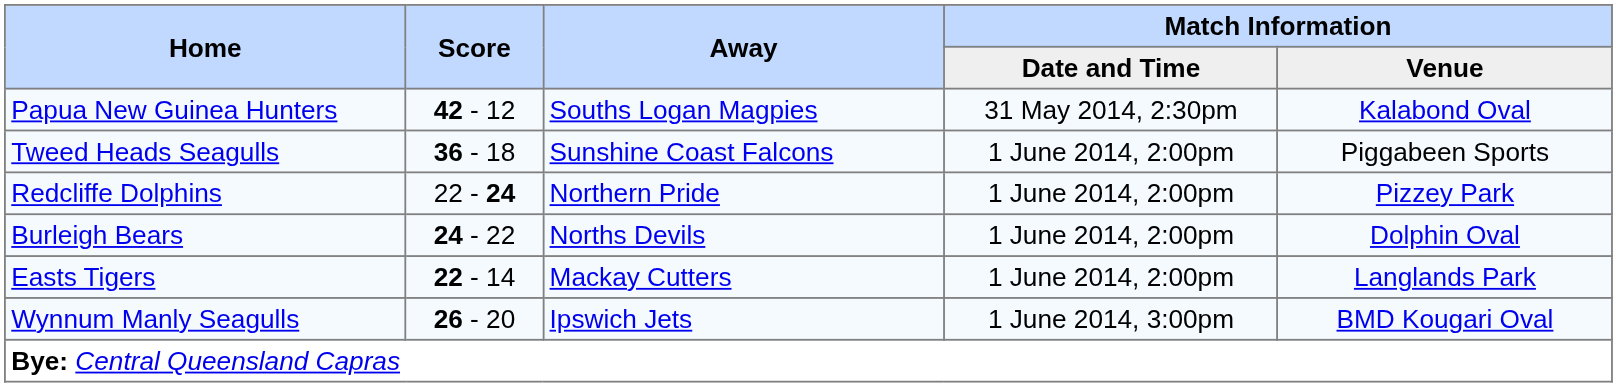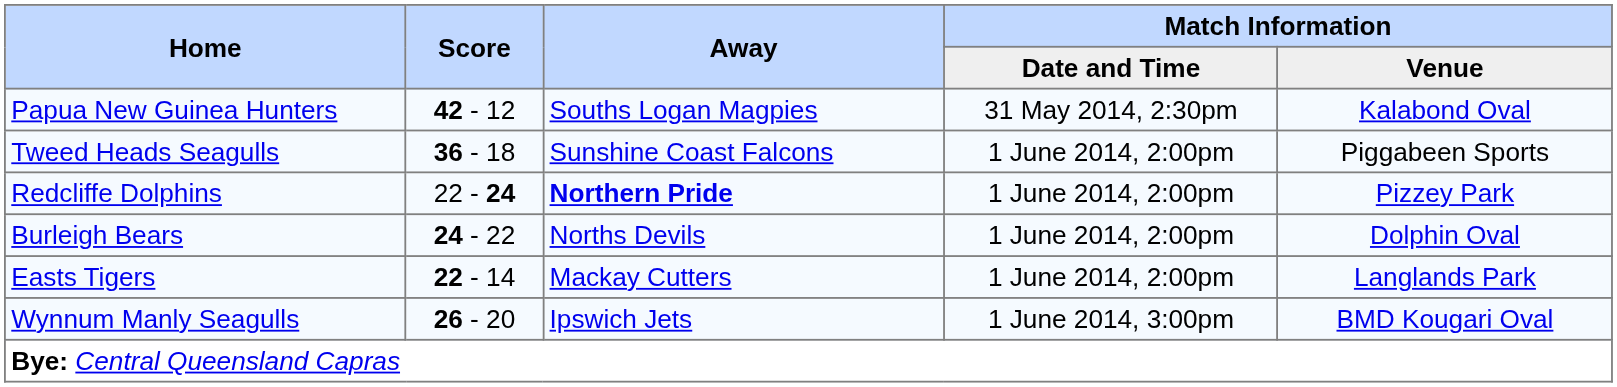(635, 193) normal -> (641, 193) bold
